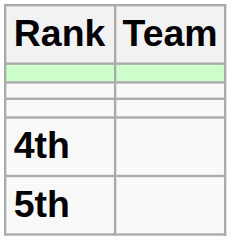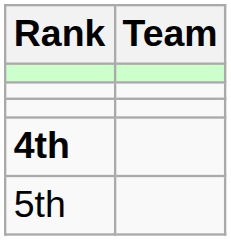(42, 204) bold -> (40, 204) normal
